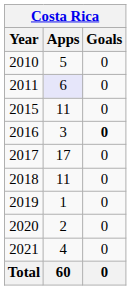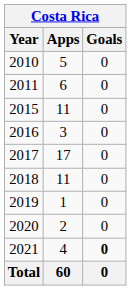(63, 86) lavender background -> (63, 86) no background
(104, 132) bold -> (104, 132) normal
(104, 249) normal -> (104, 249) bold
